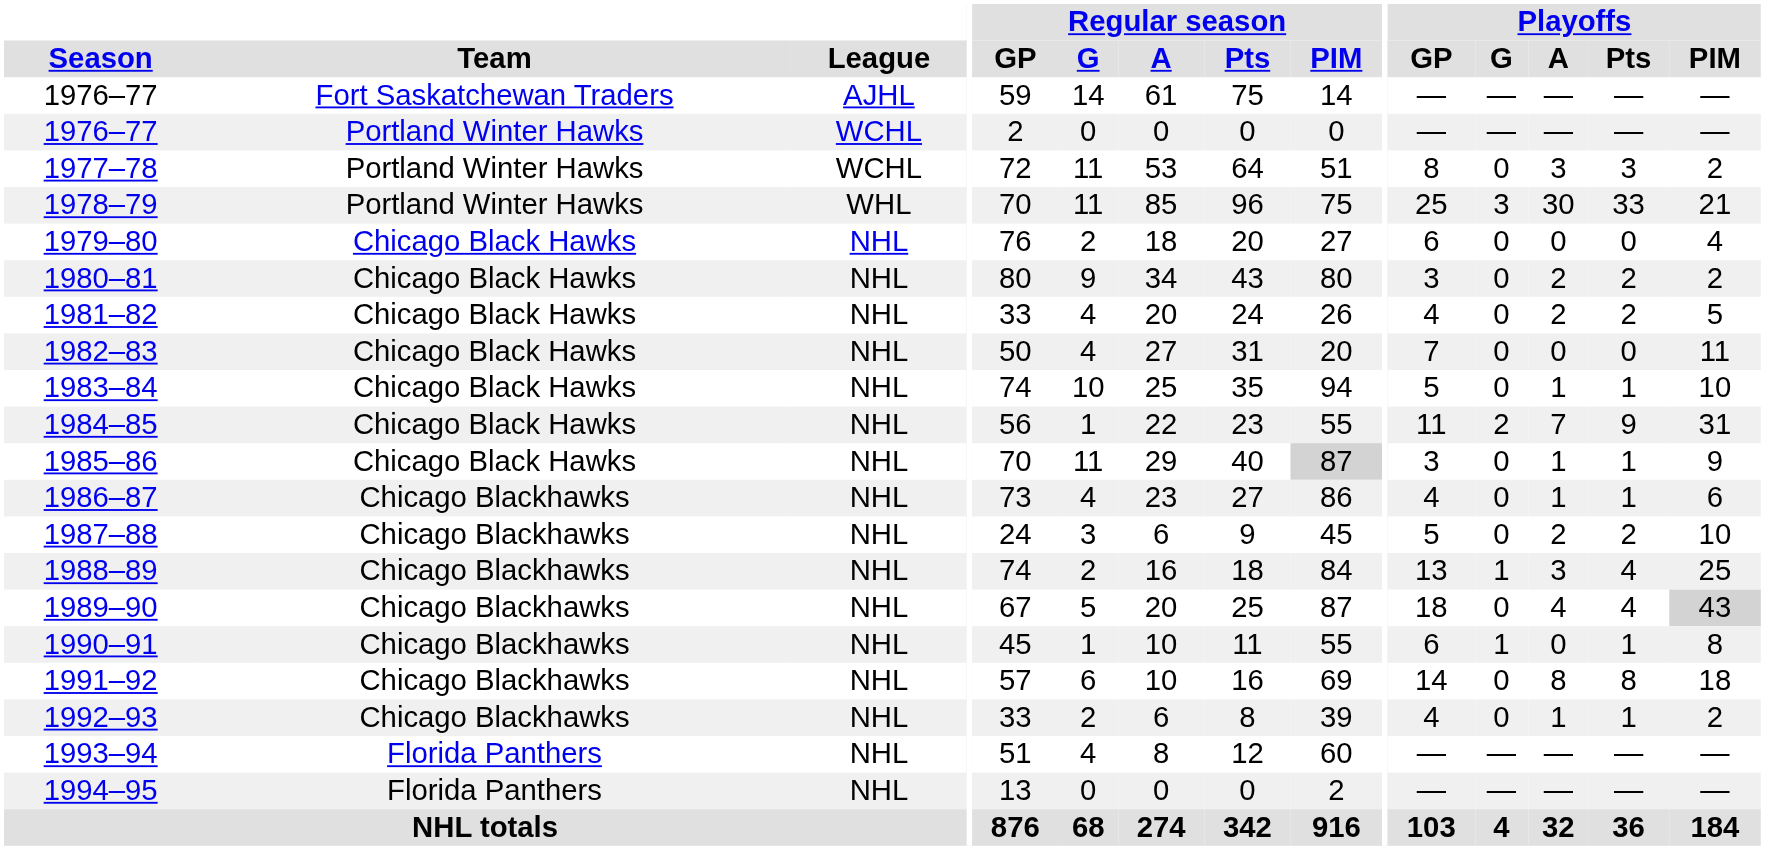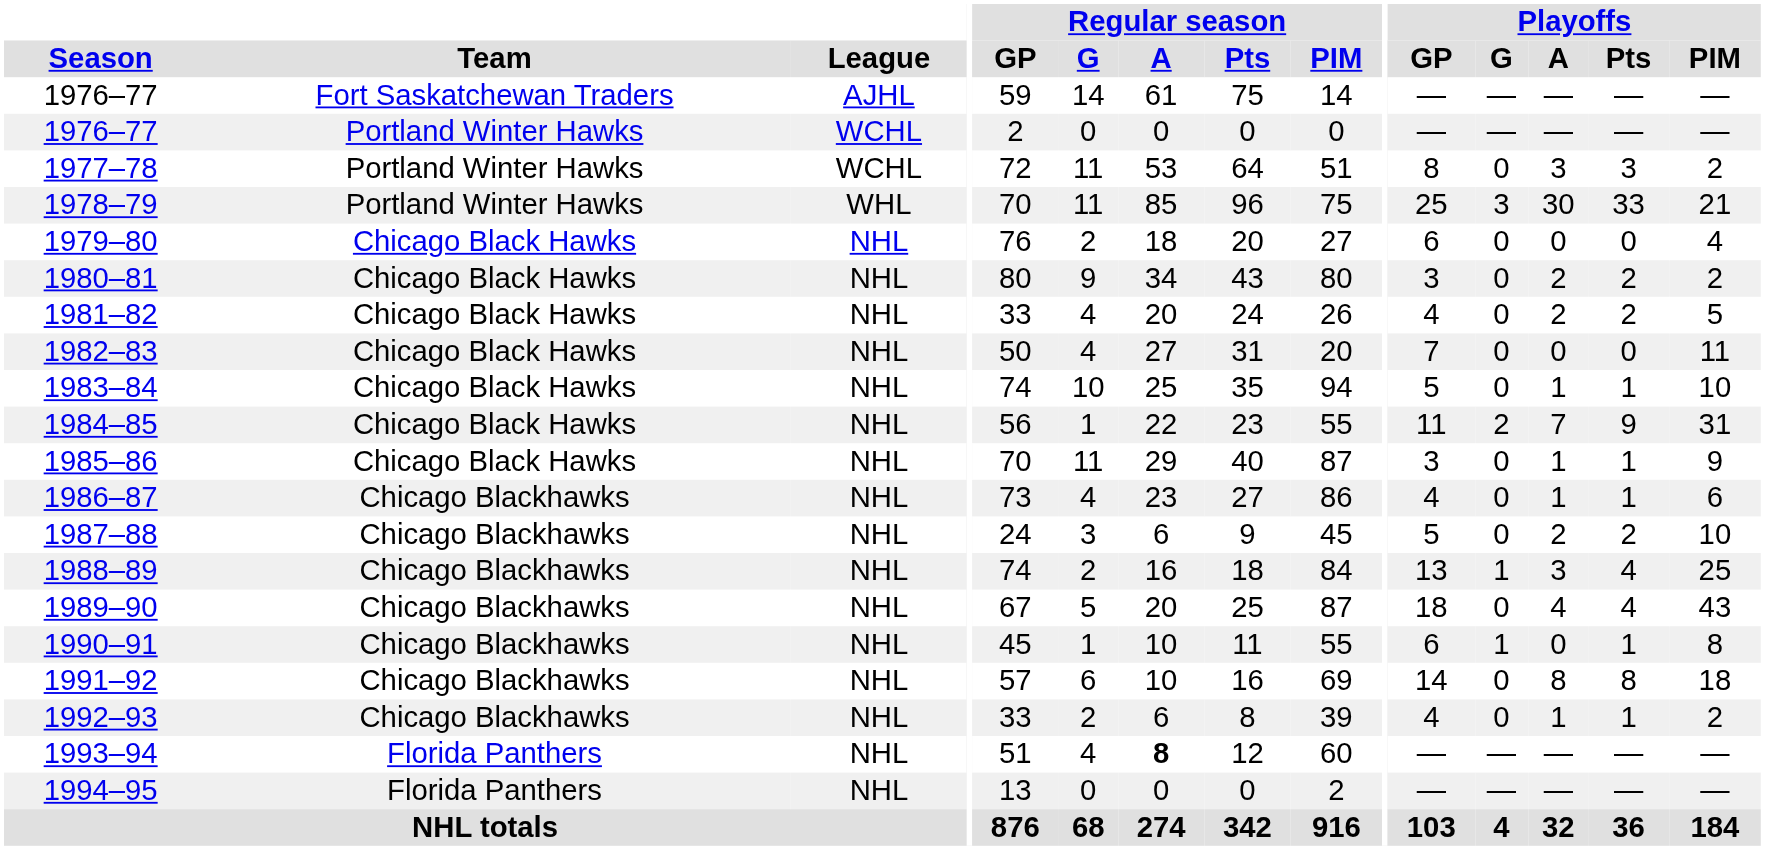(1336, 461) lightgrey background -> (1336, 461) no background
(1715, 607) lightgrey background -> (1715, 607) no background
(1161, 753) normal -> (1161, 753) bold
